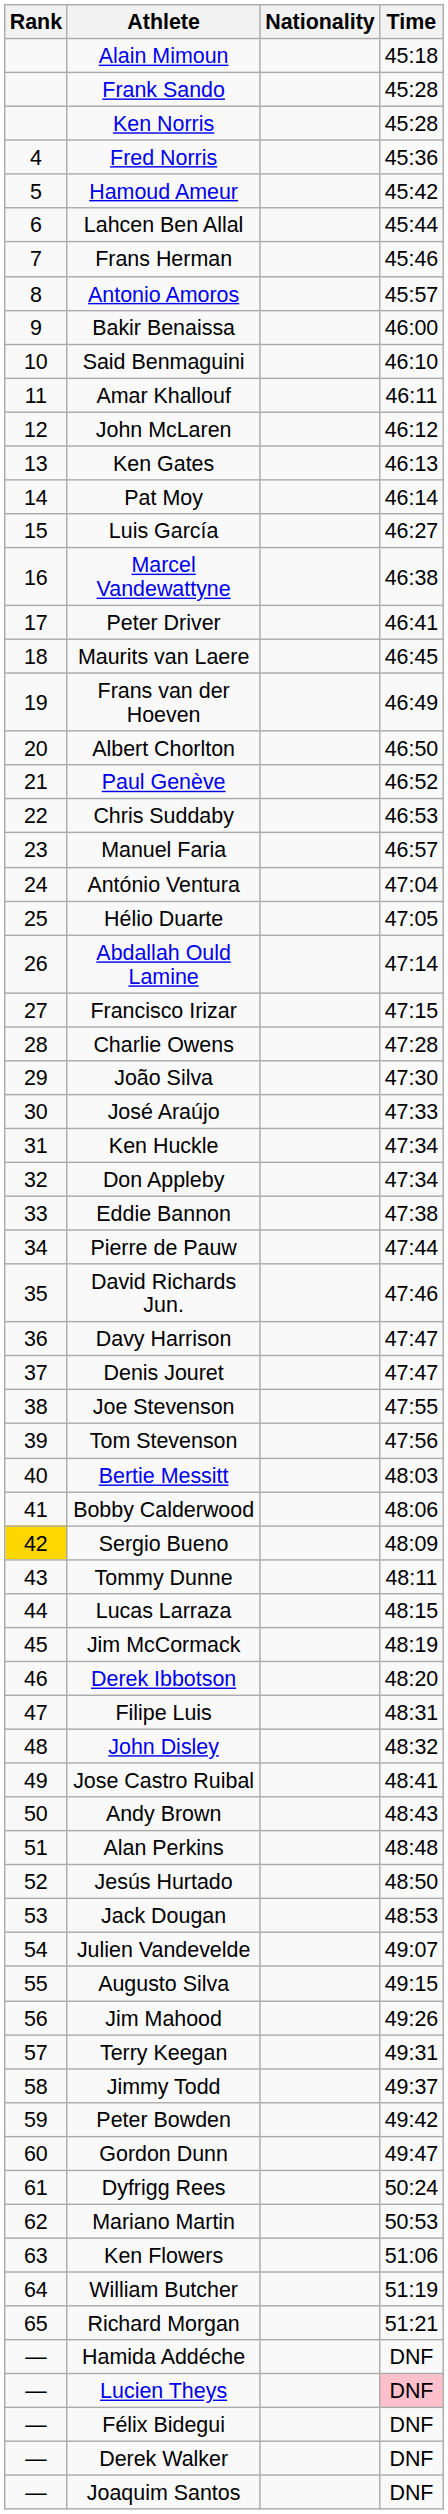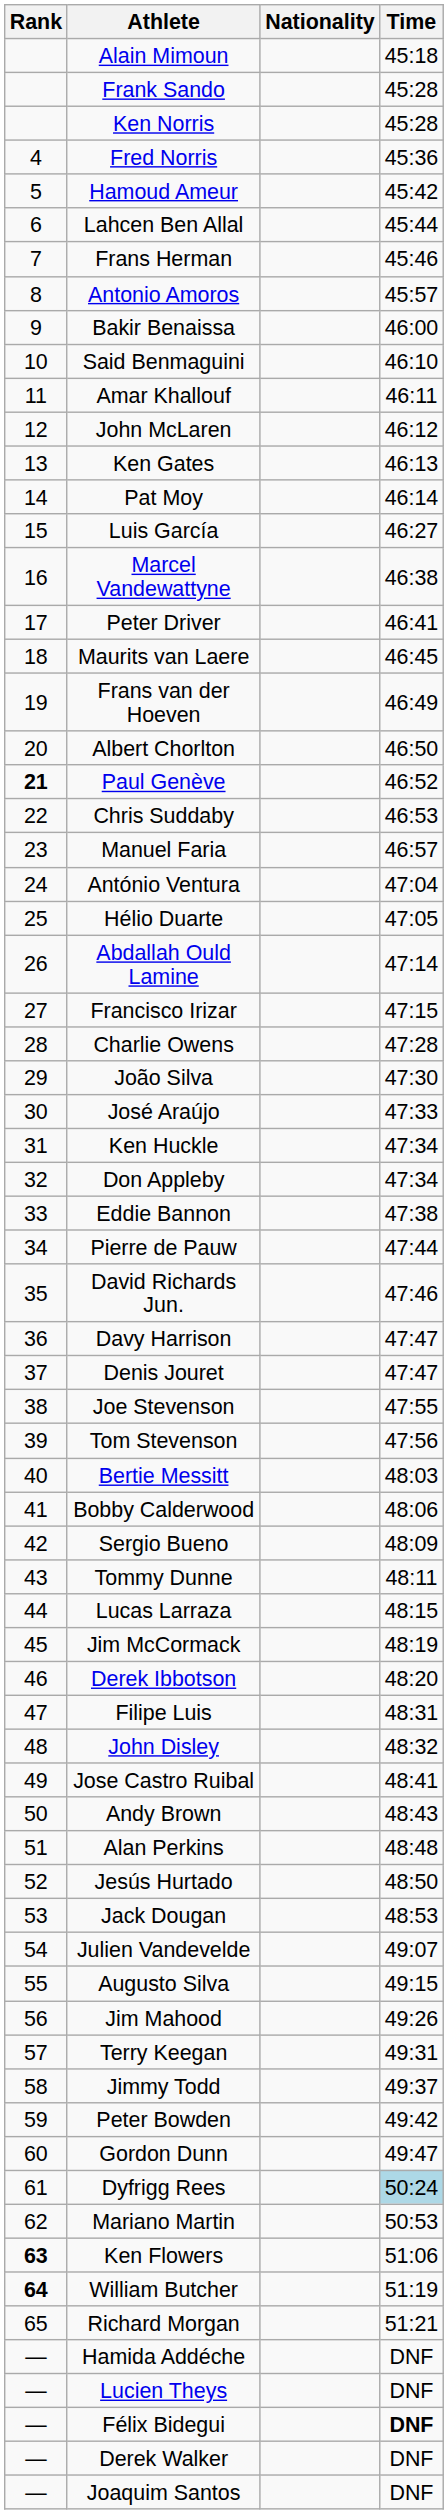(36, 782) normal -> (36, 782) bold
(36, 1543) gold background -> (36, 1543) no background
(411, 2187) no background -> (411, 2187) lightblue background
(36, 2255) normal -> (36, 2255) bold
(36, 2289) normal -> (36, 2289) bold
(411, 2391) pink background -> (411, 2391) no background
(411, 2425) normal -> (411, 2425) bold
